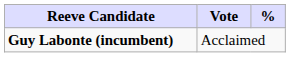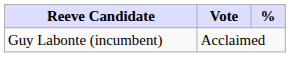(91, 39) bold -> (85, 39) normal
